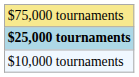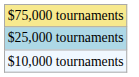(69, 38) bold -> (66, 38) normal
